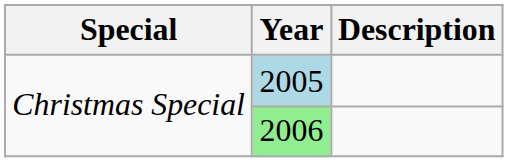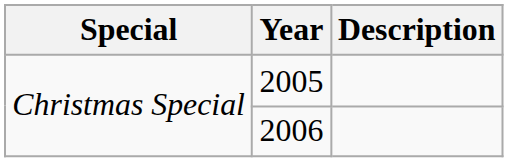(291, 80) lightblue background -> (291, 80) no background
(291, 130) lightgreen background -> (291, 130) no background
